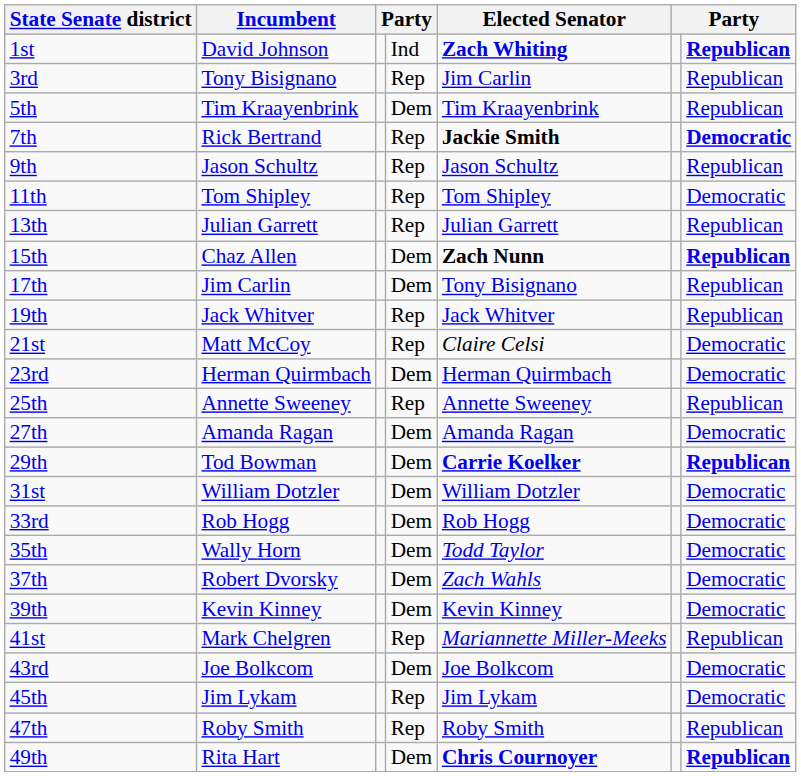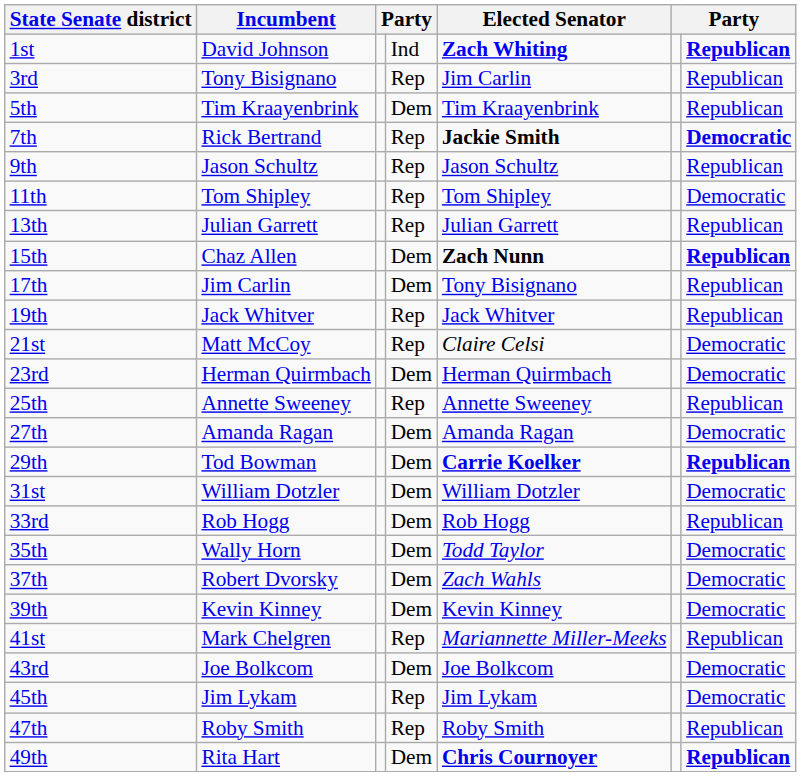(736, 520) Democratic -> (735, 520) Republican
